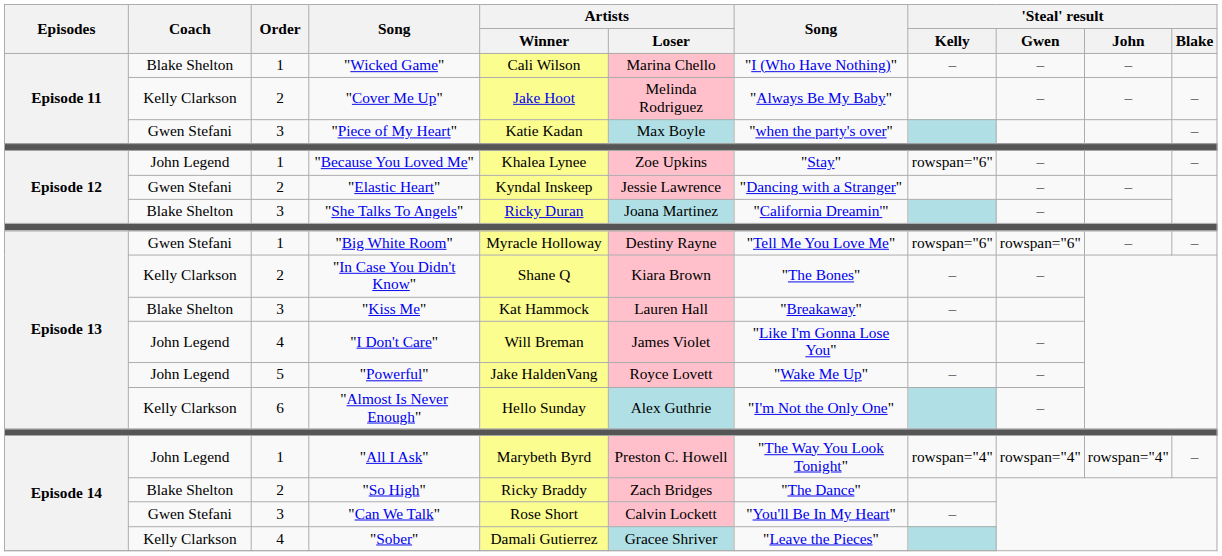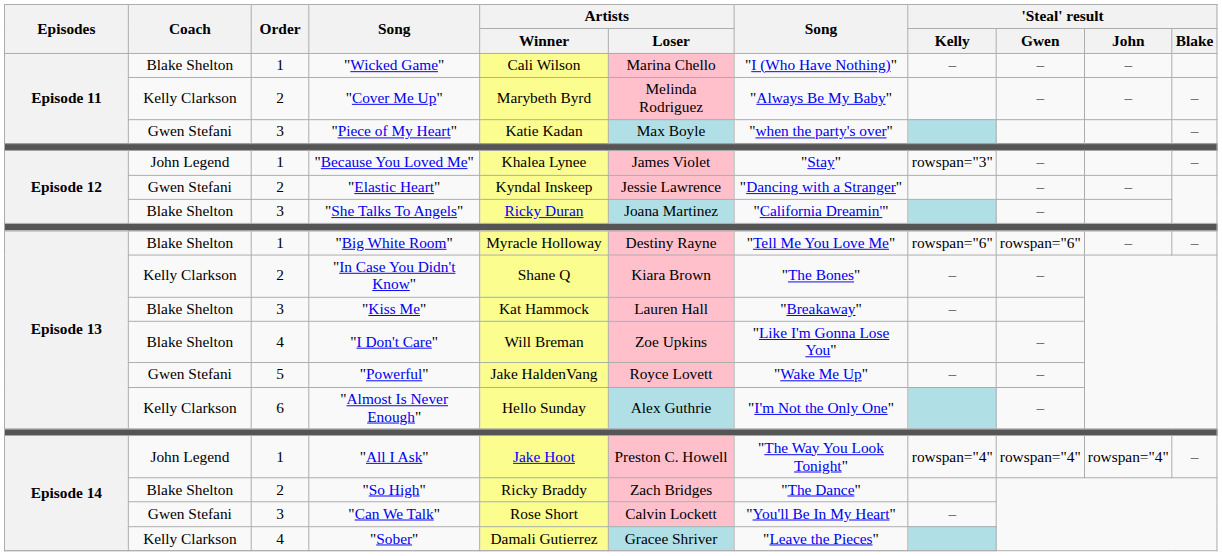(544, 98) Jake Hoot -> (544, 98) Marybeth Byrd
(671, 162) Zoe Upkins -> (671, 162) James Violet
(952, 162) rowspan="6" -> (952, 162) rowspan="3"
(190, 242) Gwen Stefani -> (190, 242) Blake Shelton
(190, 342) John Legend -> (190, 342) Blake Shelton
(671, 342) James Violet -> (671, 342) Zoe Upkins
(190, 374) John Legend -> (190, 374) Gwen Stefani
(544, 456) Marybeth Byrd -> (544, 456) Jake Hoot
